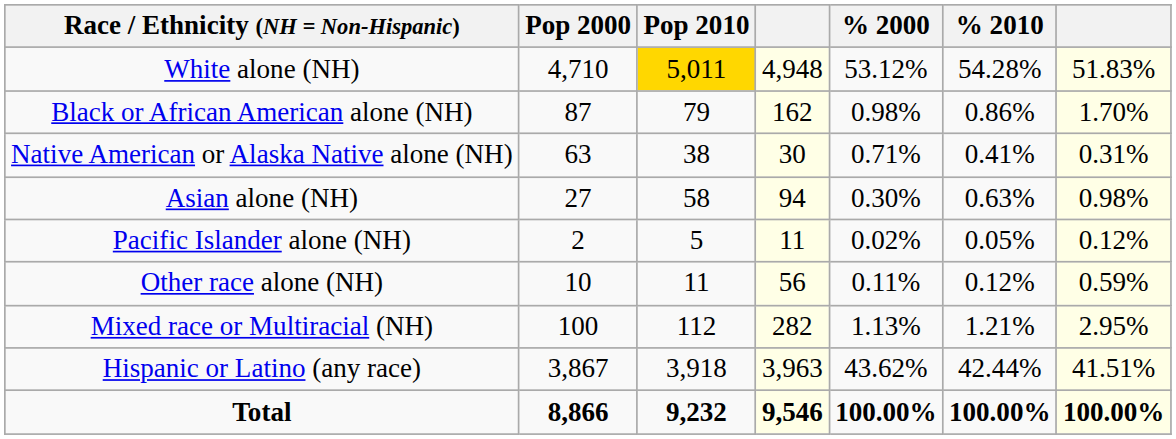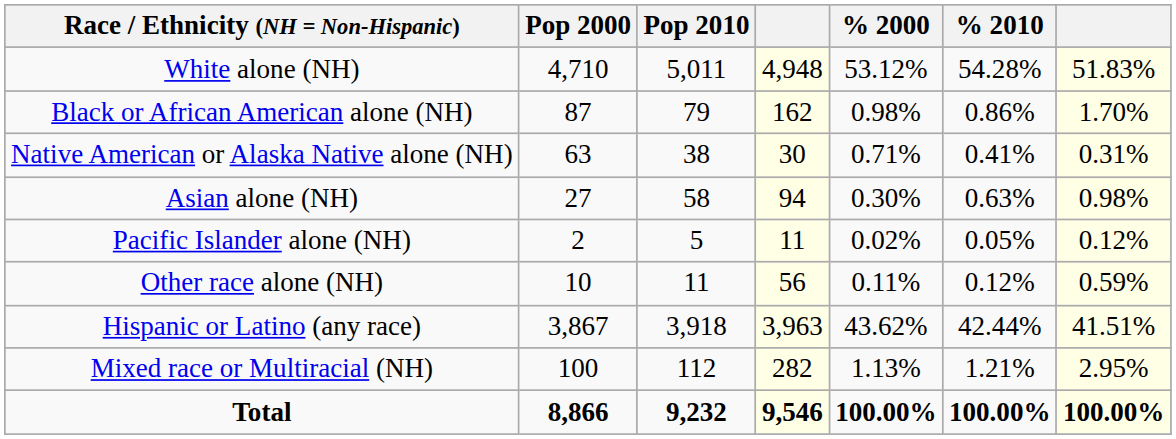(696, 68) gold background -> (696, 68) no background
rows swapped: (262, 326) <-> (262, 369)
